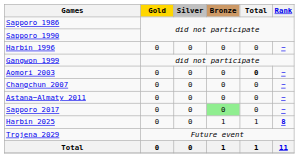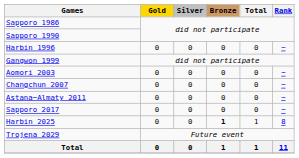(256, 72) bold -> (256, 72) normal
(223, 110) lightgreen background -> (223, 110) no background
(223, 122) normal -> (223, 122) bold
(283, 122) bold -> (283, 122) normal
